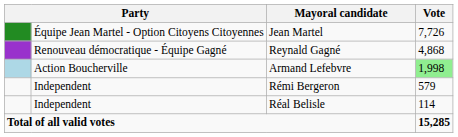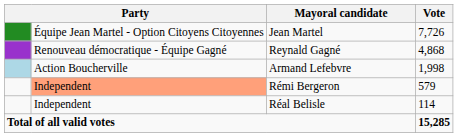(431, 68) lightgreen background -> (431, 68) no background
(62, 86) no background -> (62, 86) lightsalmon background
